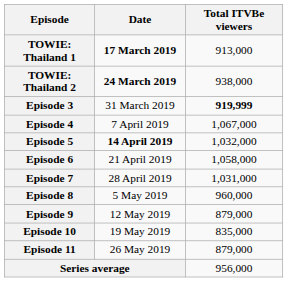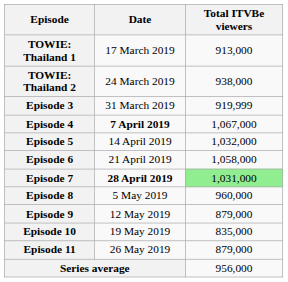(140, 50) bold -> (140, 50) normal
(140, 81) bold -> (140, 81) normal
(234, 105) bold -> (234, 105) normal
(140, 123) normal -> (140, 123) bold
(140, 141) bold -> (140, 141) normal
(140, 177) normal -> (140, 177) bold
(234, 177) no background -> (234, 177) lightgreen background
